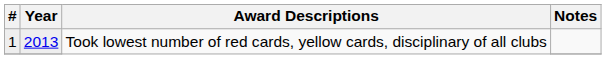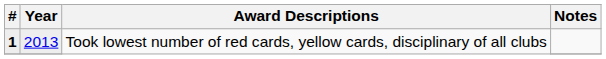(12, 41) normal -> (12, 41) bold
